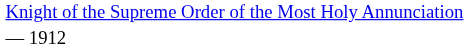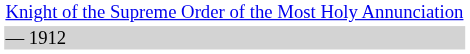(36, 37) no background -> (36, 37) lightgrey background
